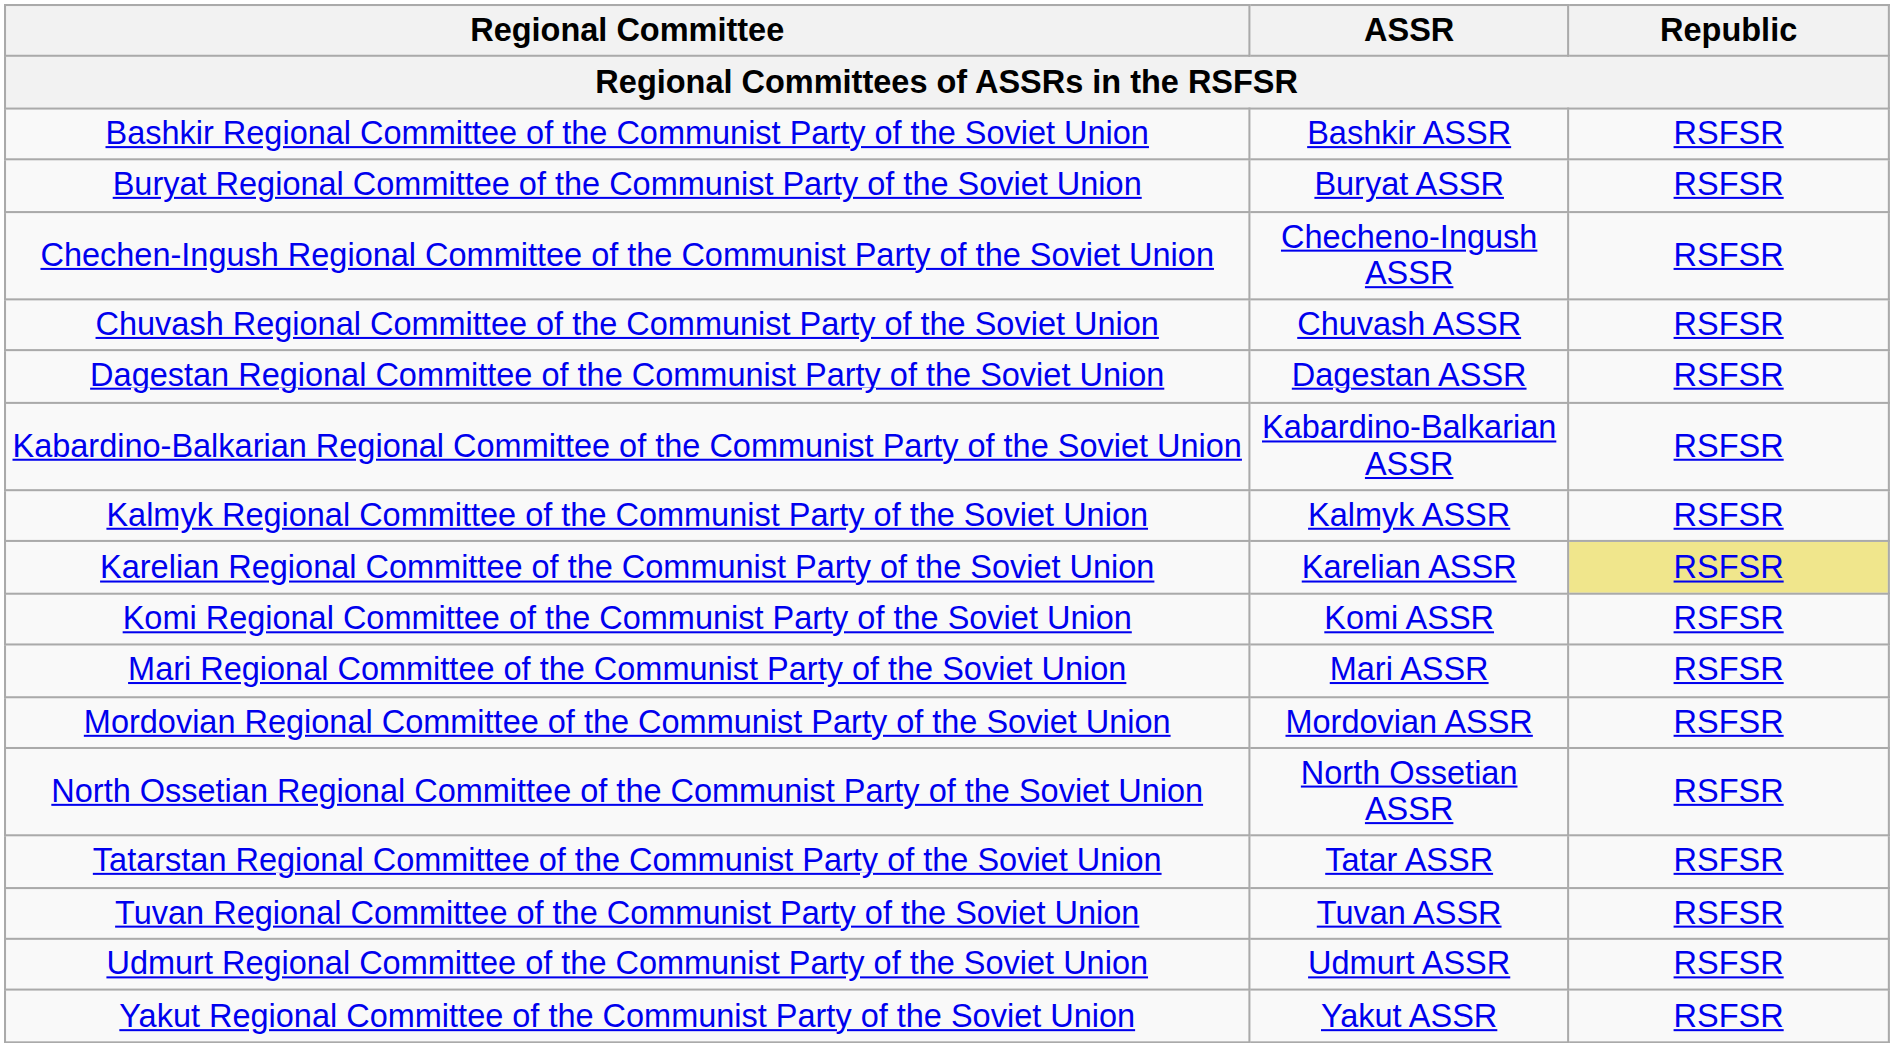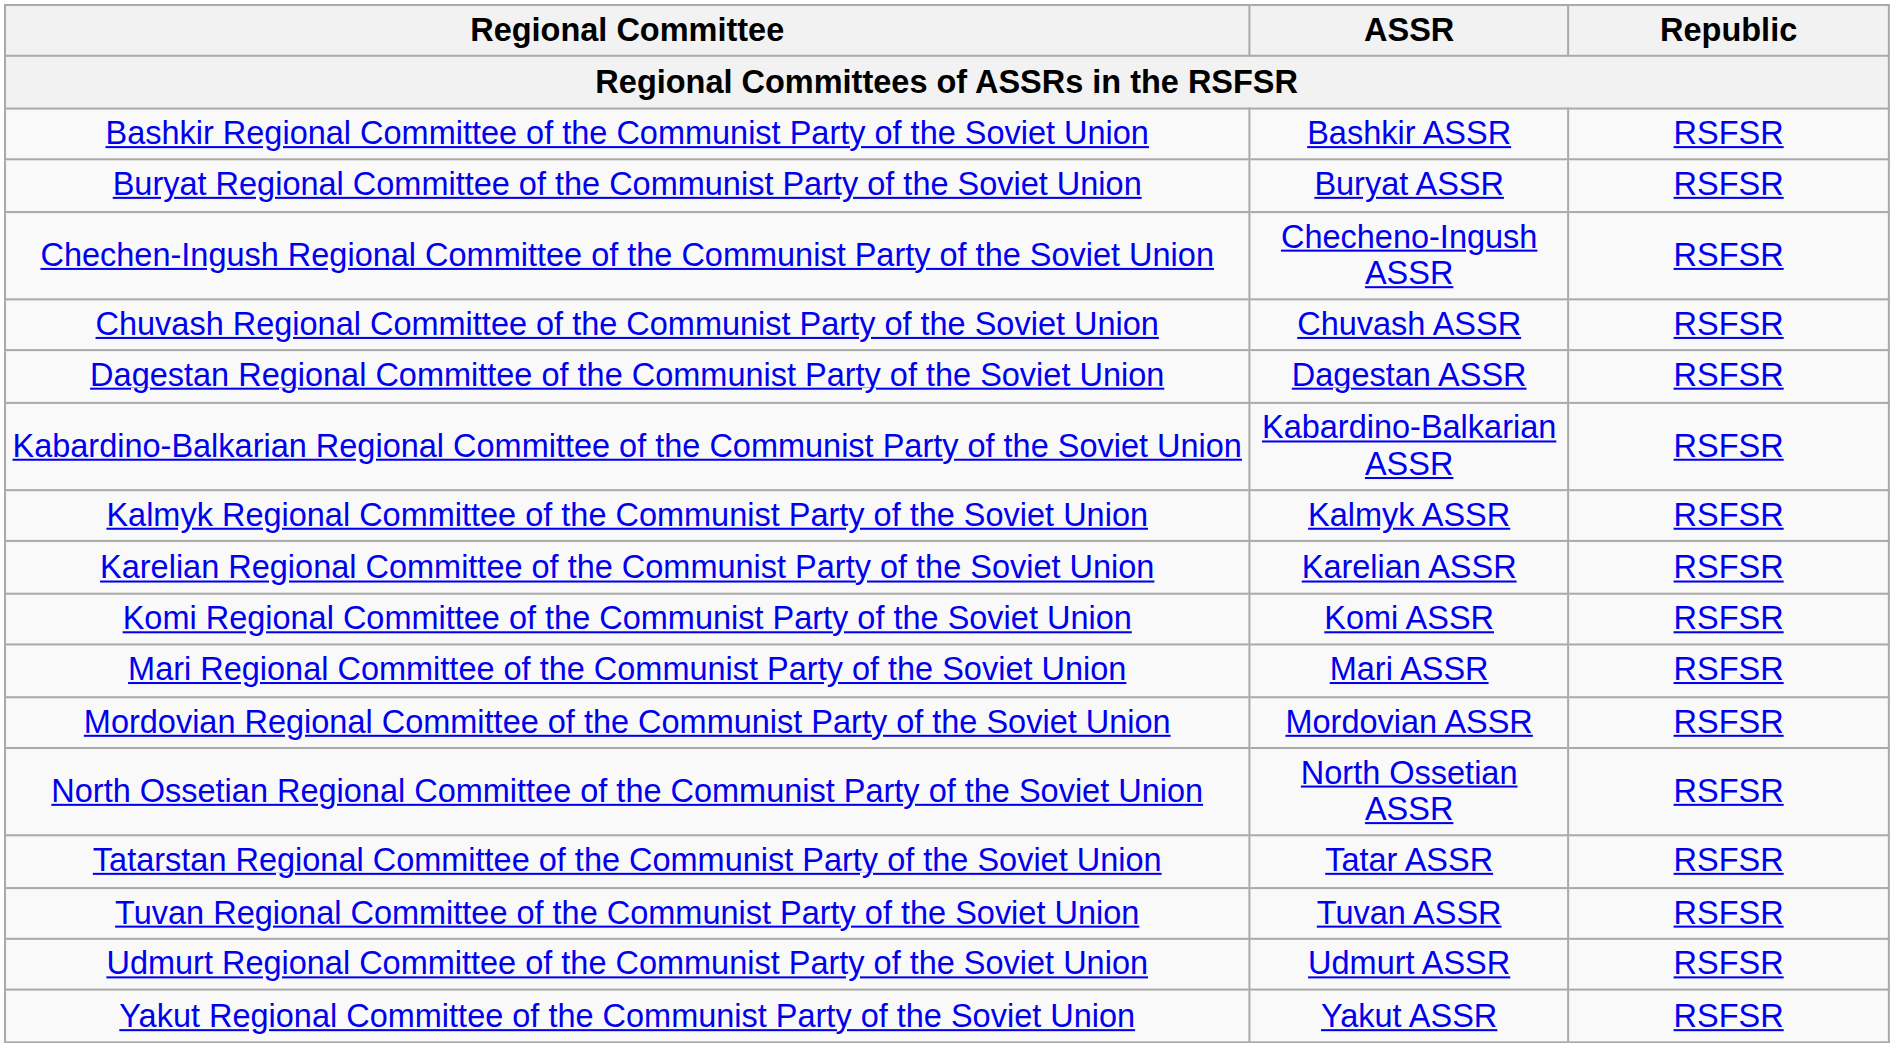(1729, 566) khaki background -> (1729, 566) no background
